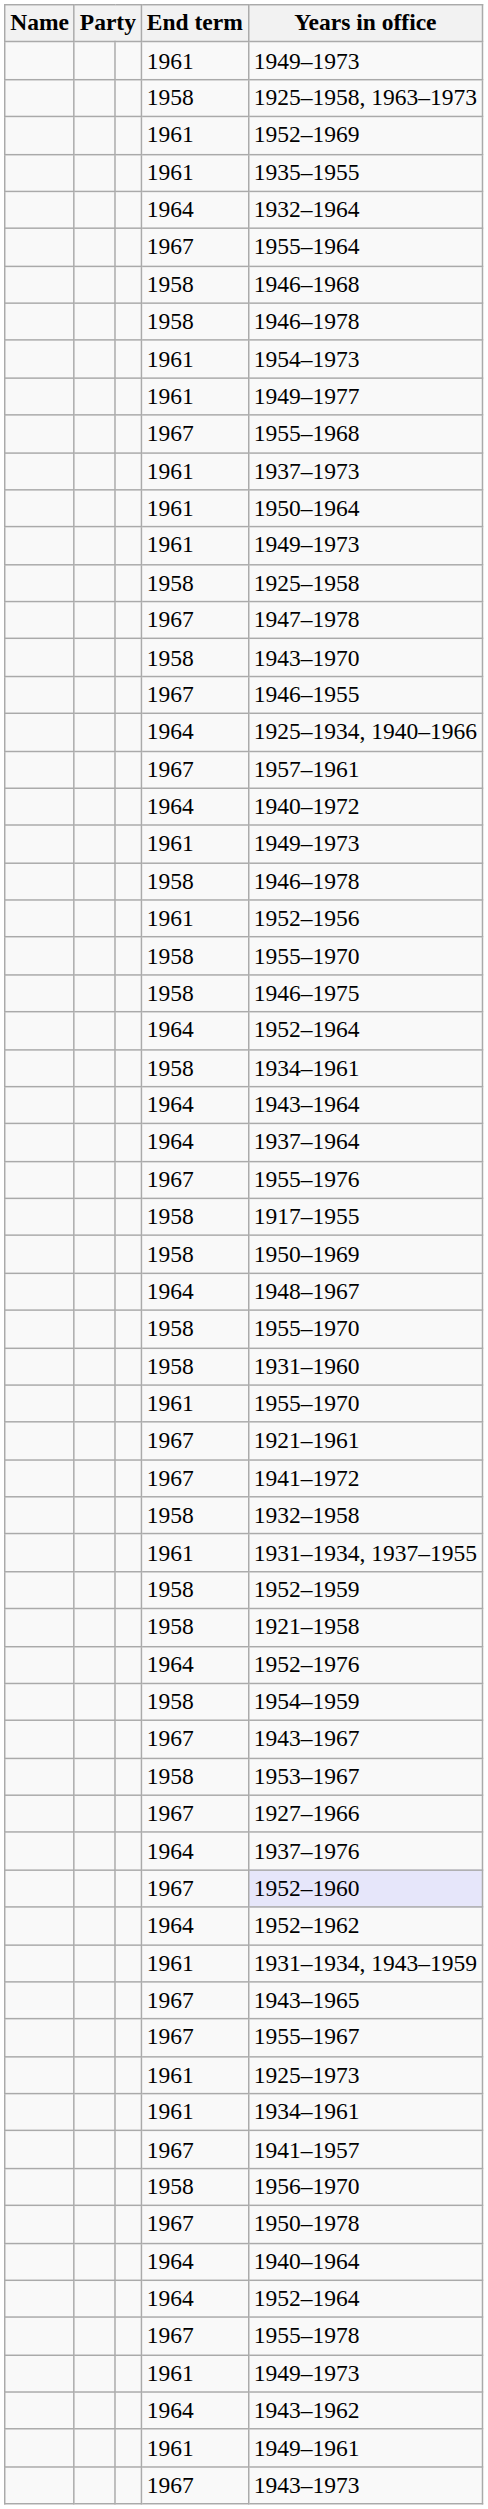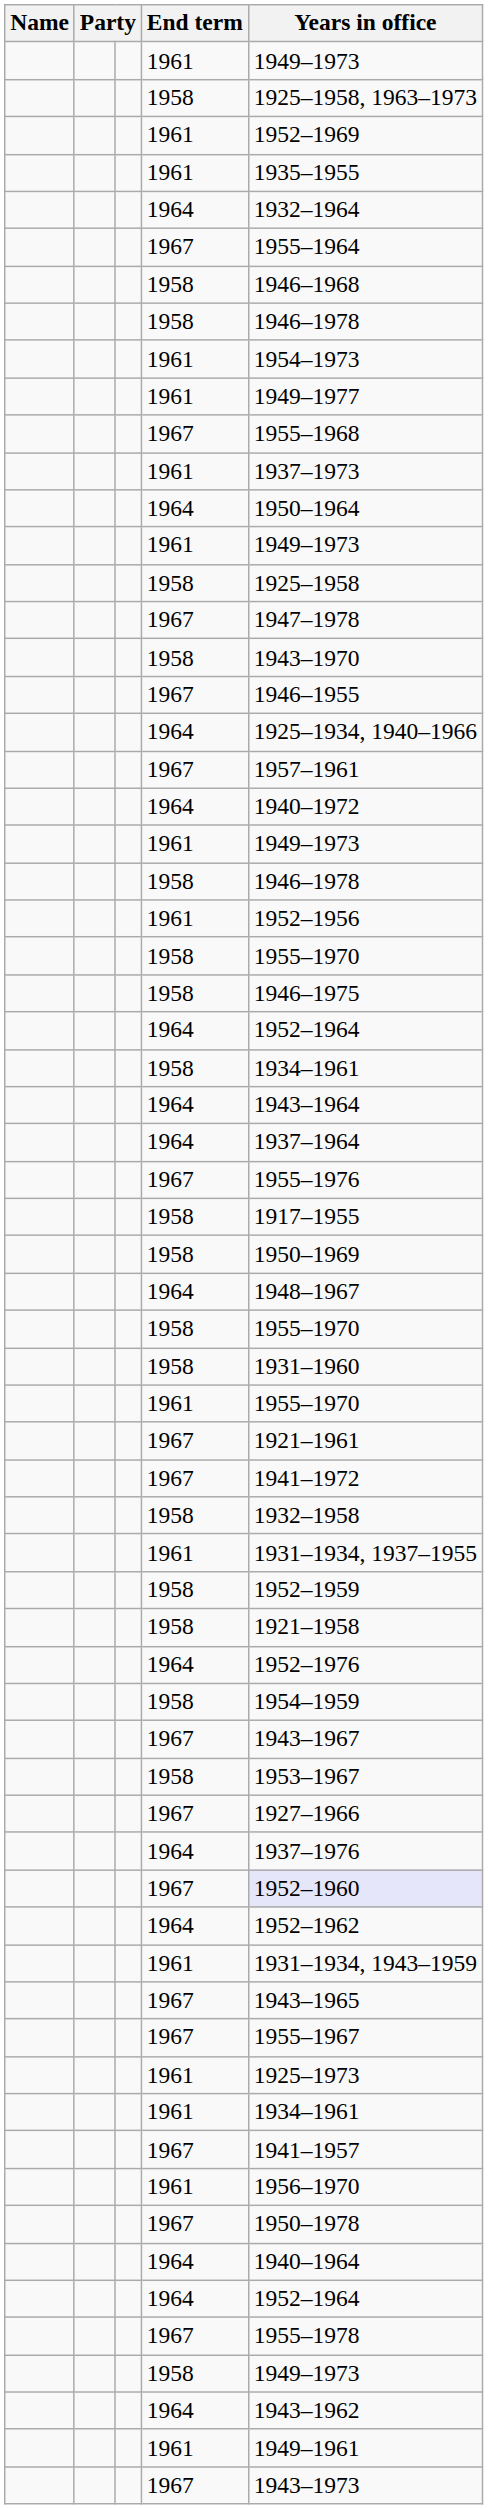(170, 508) 1961 -> (170, 508) 1964
(170, 2186) 1958 -> (170, 2186) 1961
(170, 2373) 1961 -> (170, 2373) 1958
